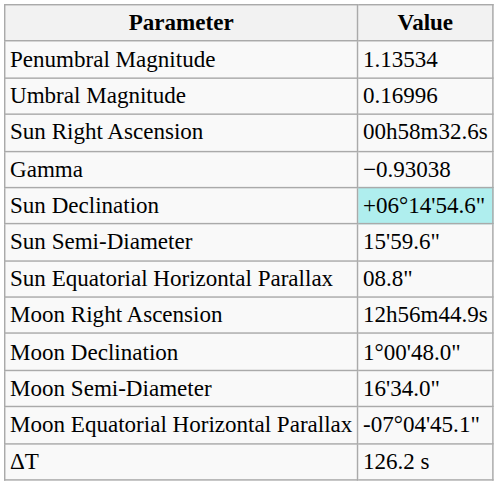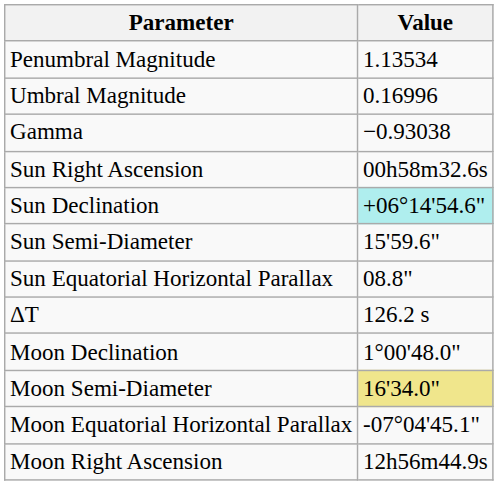rows swapped: (47, 168) <-> (107, 132)
rows swapped: (116, 315) <-> (24, 461)
(401, 388) no background -> (401, 388) khaki background
